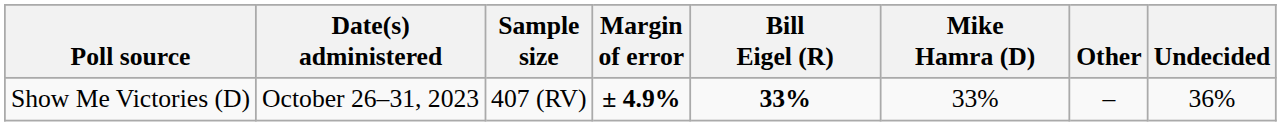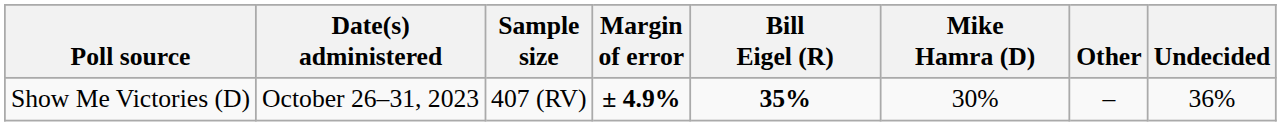(785, 98) 33% -> (785, 98) 35%
(975, 98) 33% -> (975, 98) 30%
